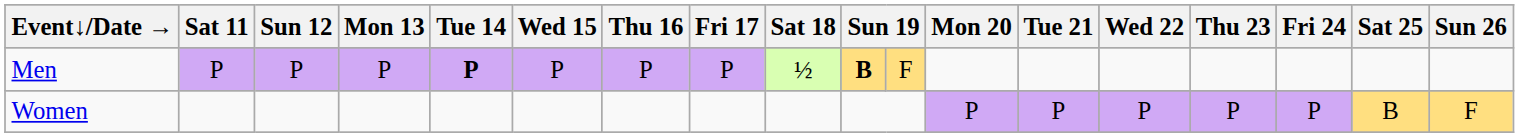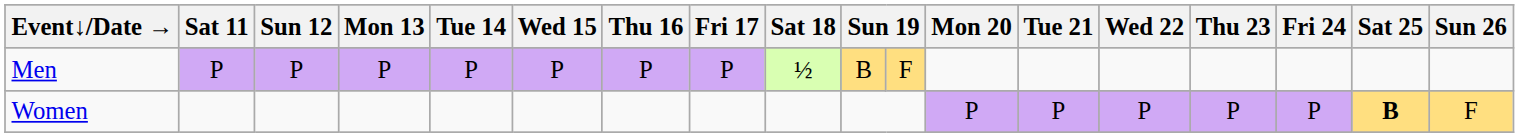(471, 69) bold -> (471, 69) normal
(864, 69) bold -> (864, 69) normal
(1390, 111) normal -> (1390, 111) bold
